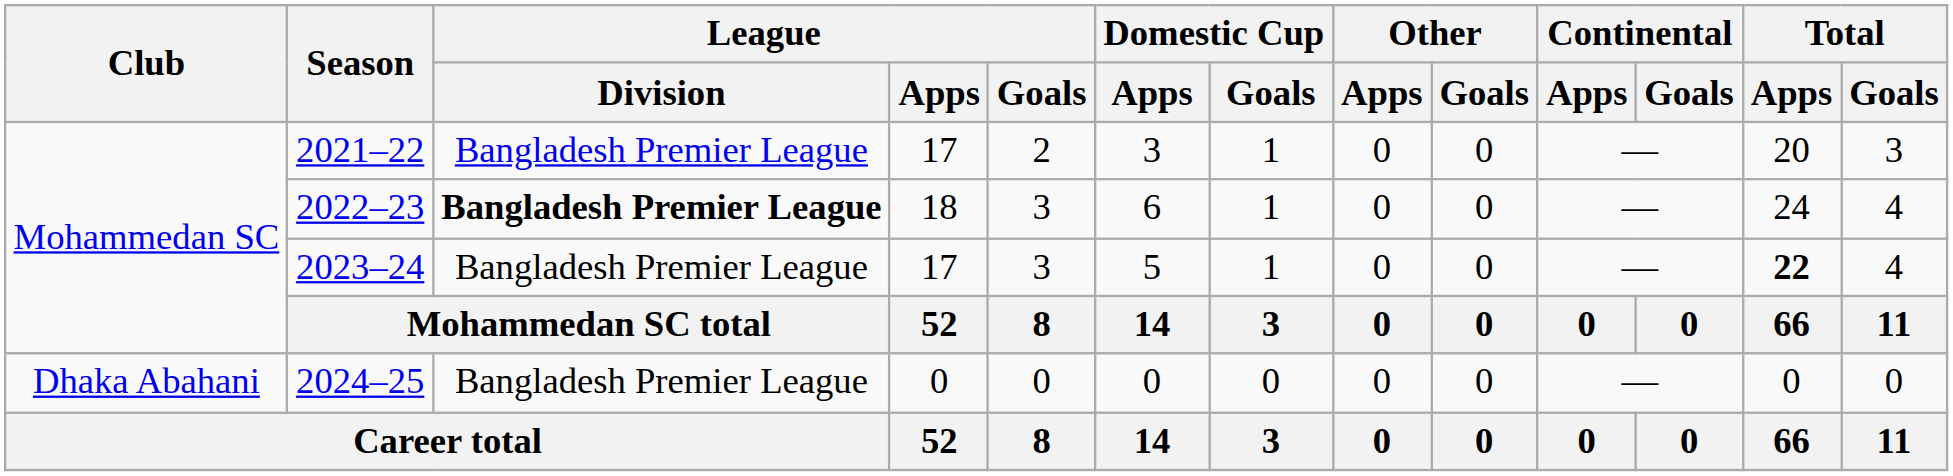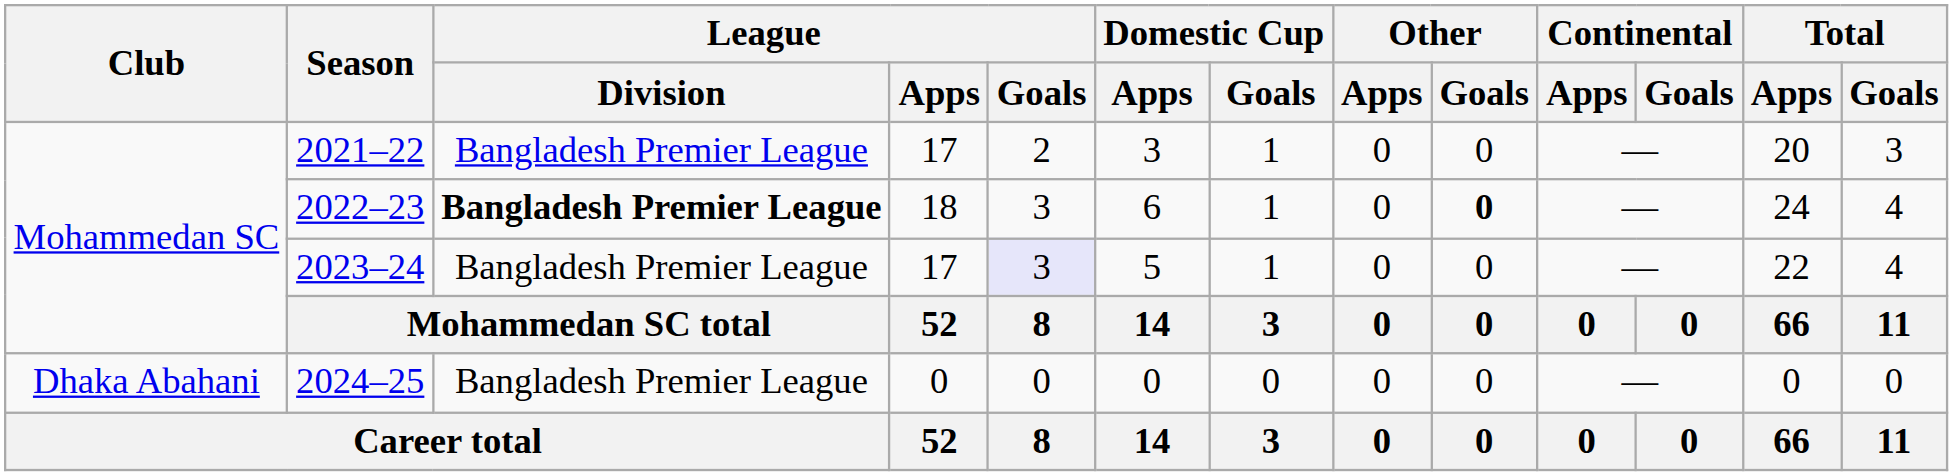(1484, 207) normal -> (1484, 207) bold
(1042, 265) no background -> (1042, 265) lavender background
(1791, 265) bold -> (1791, 265) normal
